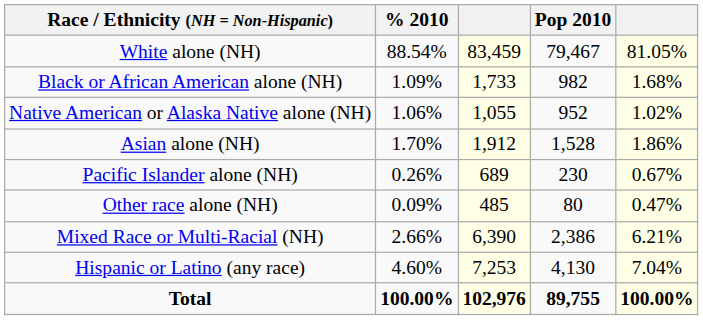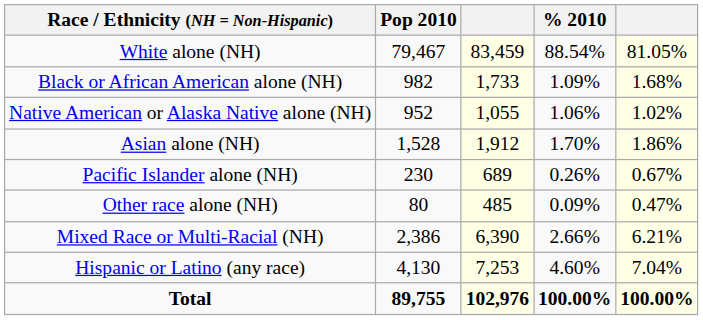columns swapped: (573, 19) <-> (417, 19)
